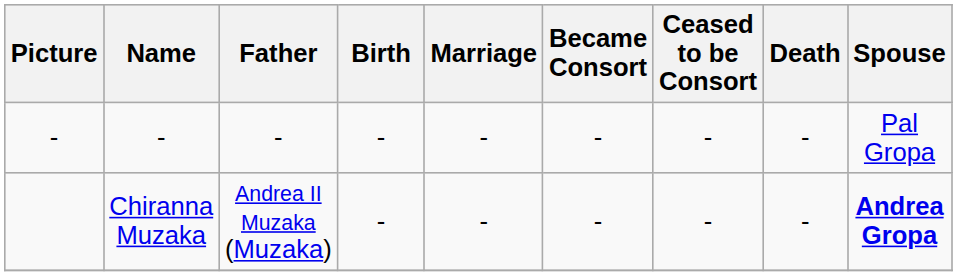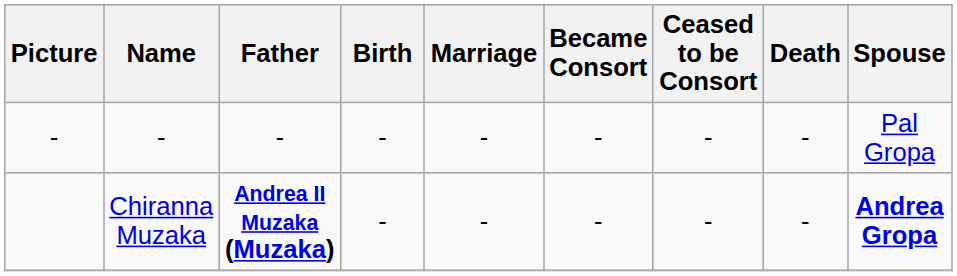(278, 222) normal -> (280, 221) bold
